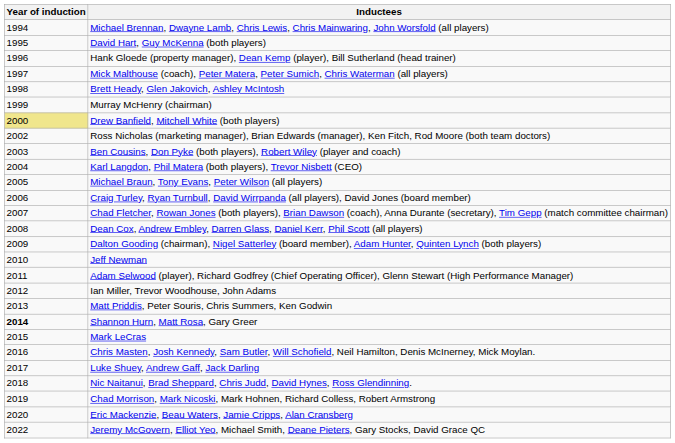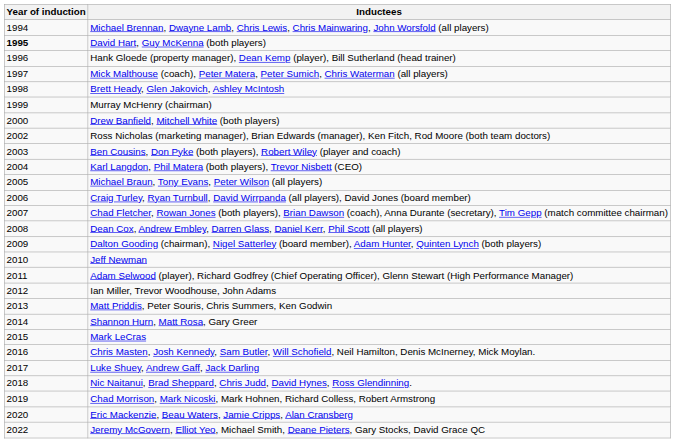(17, 43) normal -> (17, 43) bold
(17, 120) khaki background -> (17, 120) no background
(17, 321) bold -> (17, 321) normal
